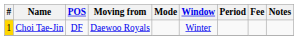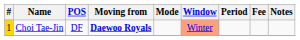(120, 28) normal -> (121, 28) bold
(198, 28) no background -> (200, 28) lightsalmon background
